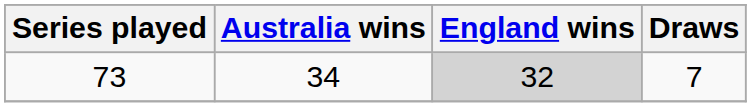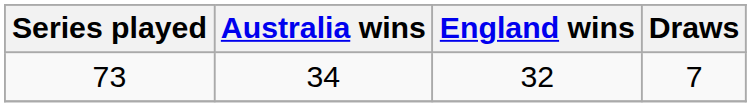(537, 76) lightgrey background -> (537, 76) no background
